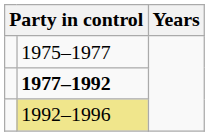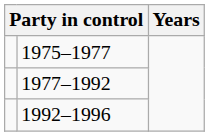(66, 83) bold -> (66, 83) normal
(66, 114) khaki background -> (66, 114) no background
